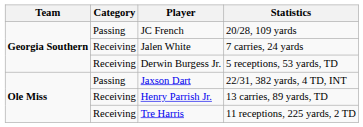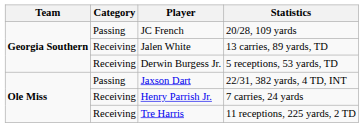(265, 46) 7 carries, 24 yards -> (277, 46) 13 carries, 89 yards, TD
(277, 97) 13 carries, 89 yards, TD -> (265, 97) 7 carries, 24 yards
